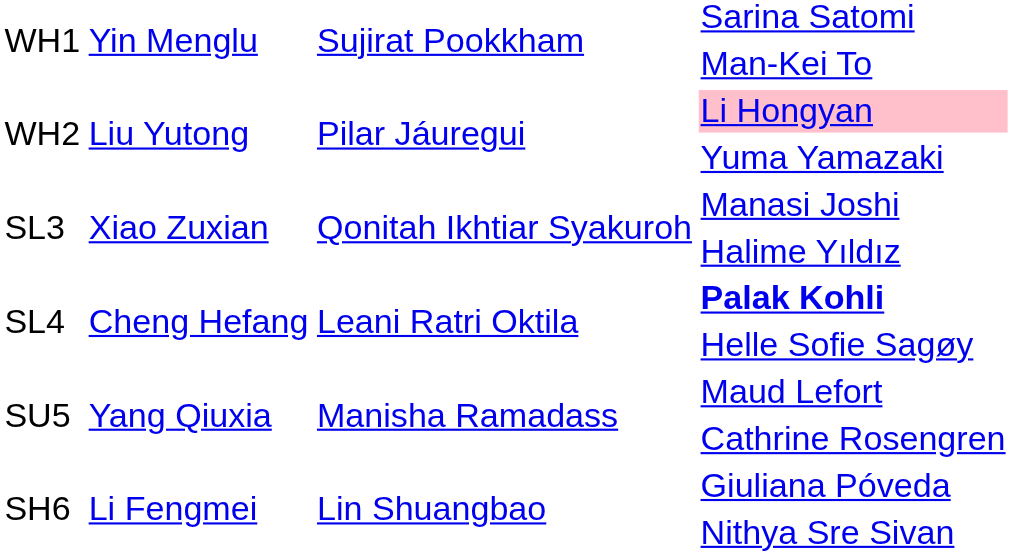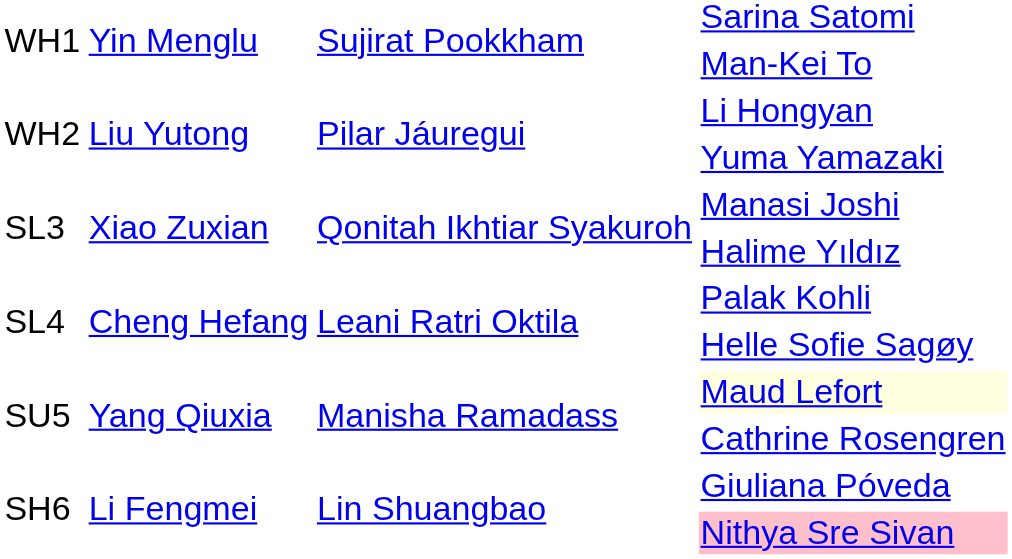(787, 110) pink background -> (787, 110) no background
(792, 298) bold -> (786, 298) normal
(792, 391) no background -> (792, 391) lightyellow background
(827, 532) no background -> (827, 532) pink background
